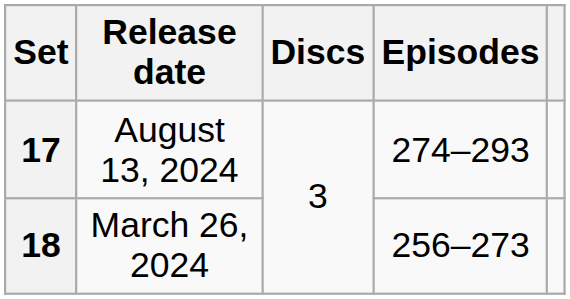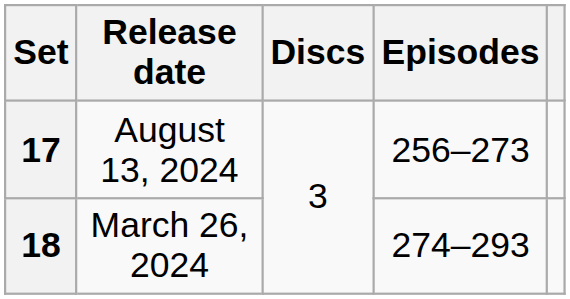(461, 148) 274–293 -> (461, 148) 256–273
(461, 245) 256–273 -> (461, 245) 274–293
